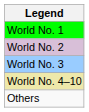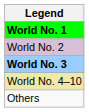(35, 30) normal -> (37, 30) bold
(35, 64) normal -> (37, 64) bold
